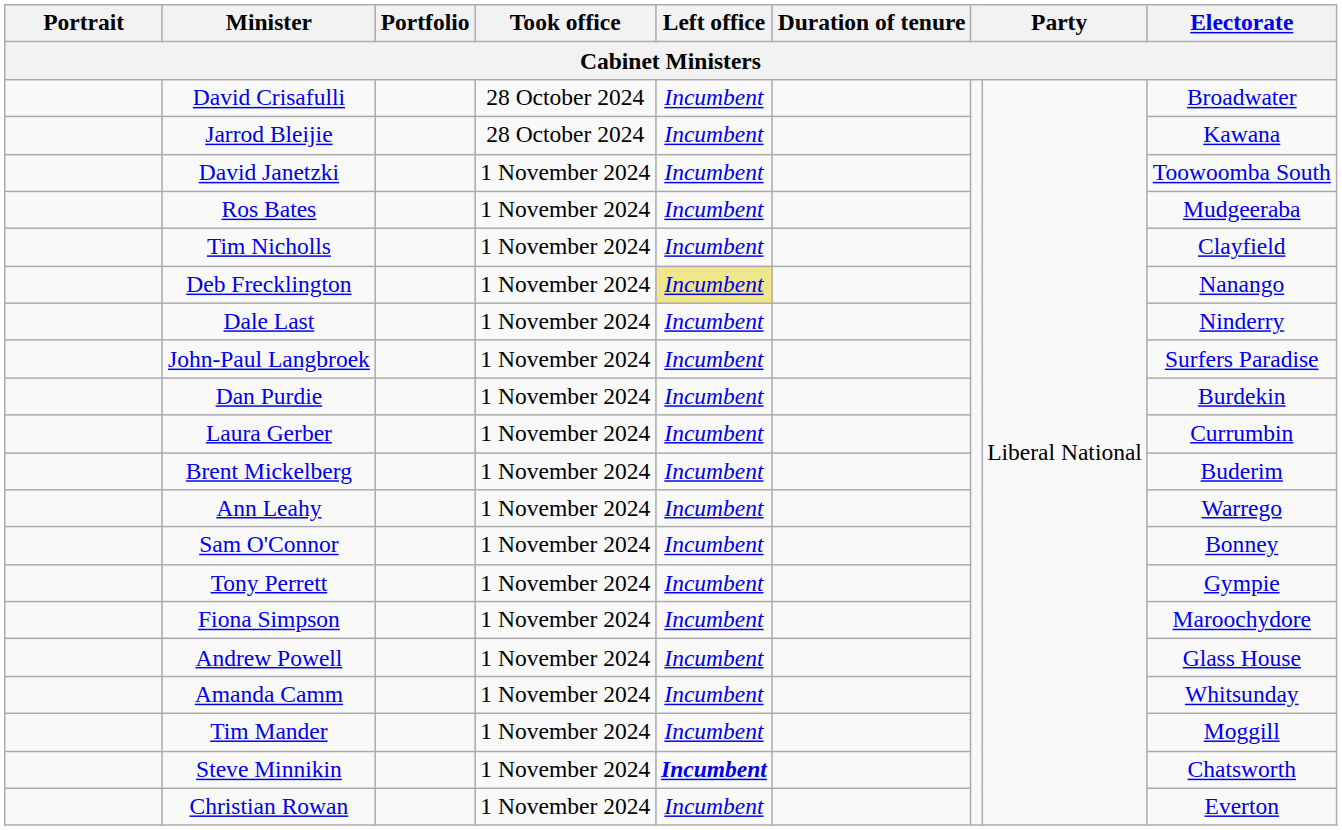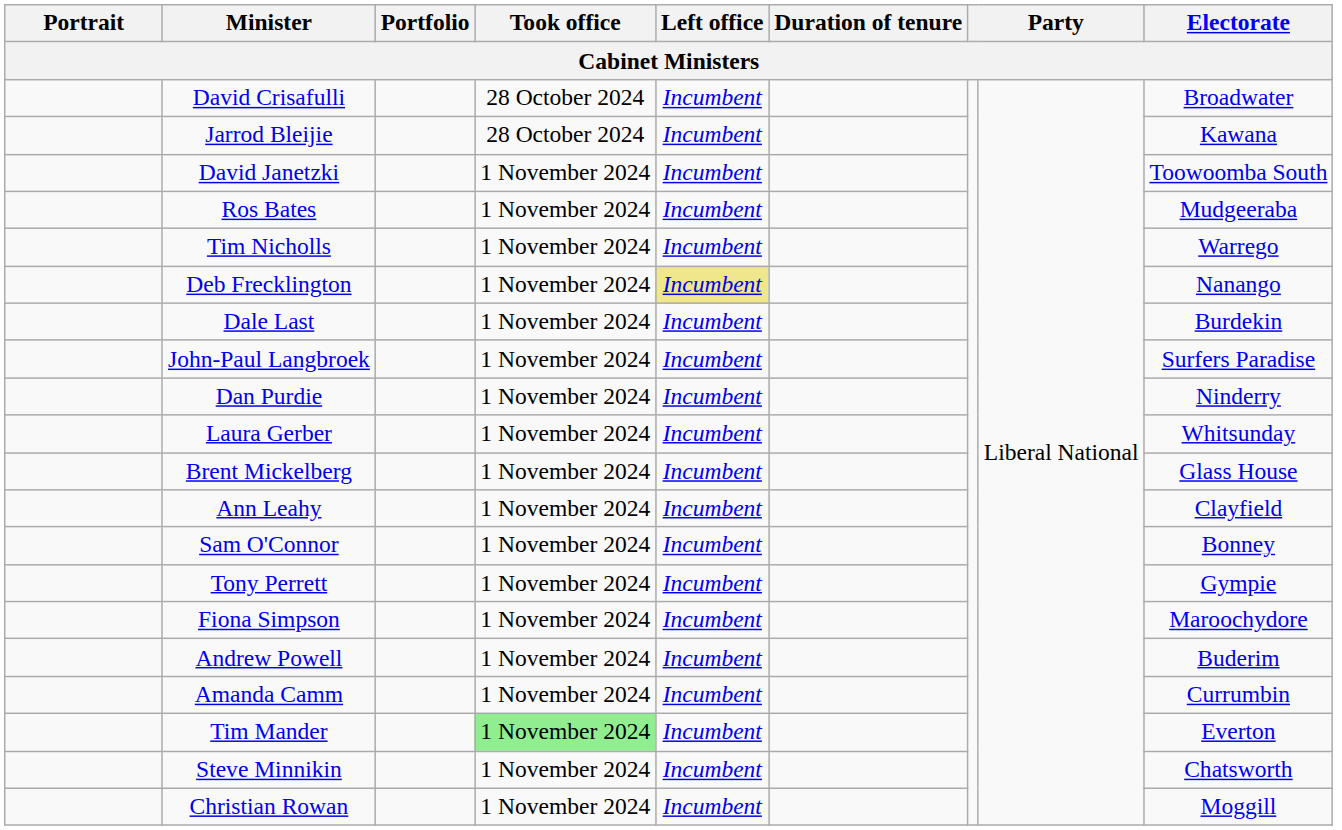(1242, 246) Clayfield -> (1238, 246) Warrego
(1242, 321) Ninderry -> (1238, 321) Burdekin
(1242, 396) Burdekin -> (1238, 396) Ninderry
(1242, 433) Currumbin -> (1238, 433) Whitsunday
(1242, 470) Buderim -> (1238, 470) Glass House
(1242, 508) Warrego -> (1238, 508) Clayfield
(1242, 657) Glass House -> (1238, 657) Buderim
(1242, 694) Whitsunday -> (1238, 694) Currumbin
(565, 731) no background -> (565, 731) lightgreen background
(1242, 731) Moggill -> (1238, 731) Everton
(714, 769) bold -> (712, 769) normal
(1242, 806) Everton -> (1238, 806) Moggill
